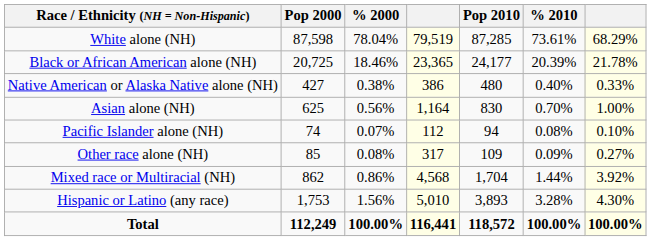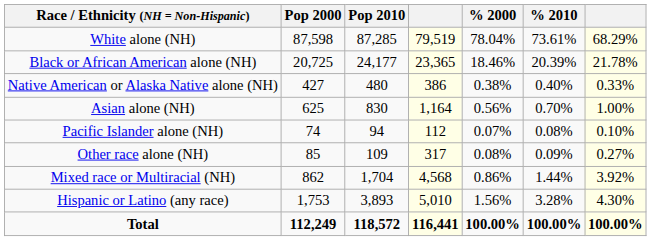columns swapped: (491, 16) <-> (376, 16)
